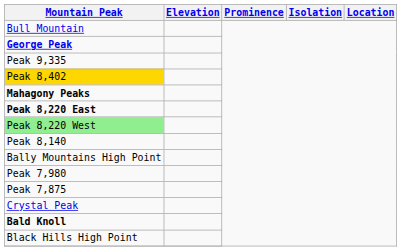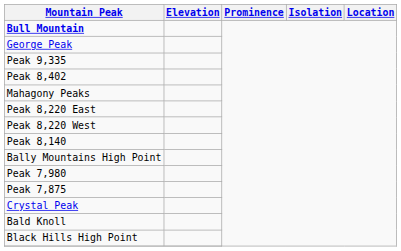(45, 29) normal -> (45, 29) bold
(39, 45) bold -> (39, 45) normal
(36, 77) gold background -> (36, 77) no background
(48, 93) bold -> (48, 93) normal
(51, 109) bold -> (51, 109) normal
(51, 125) lightgreen background -> (51, 125) no background
(36, 222) bold -> (36, 222) normal
